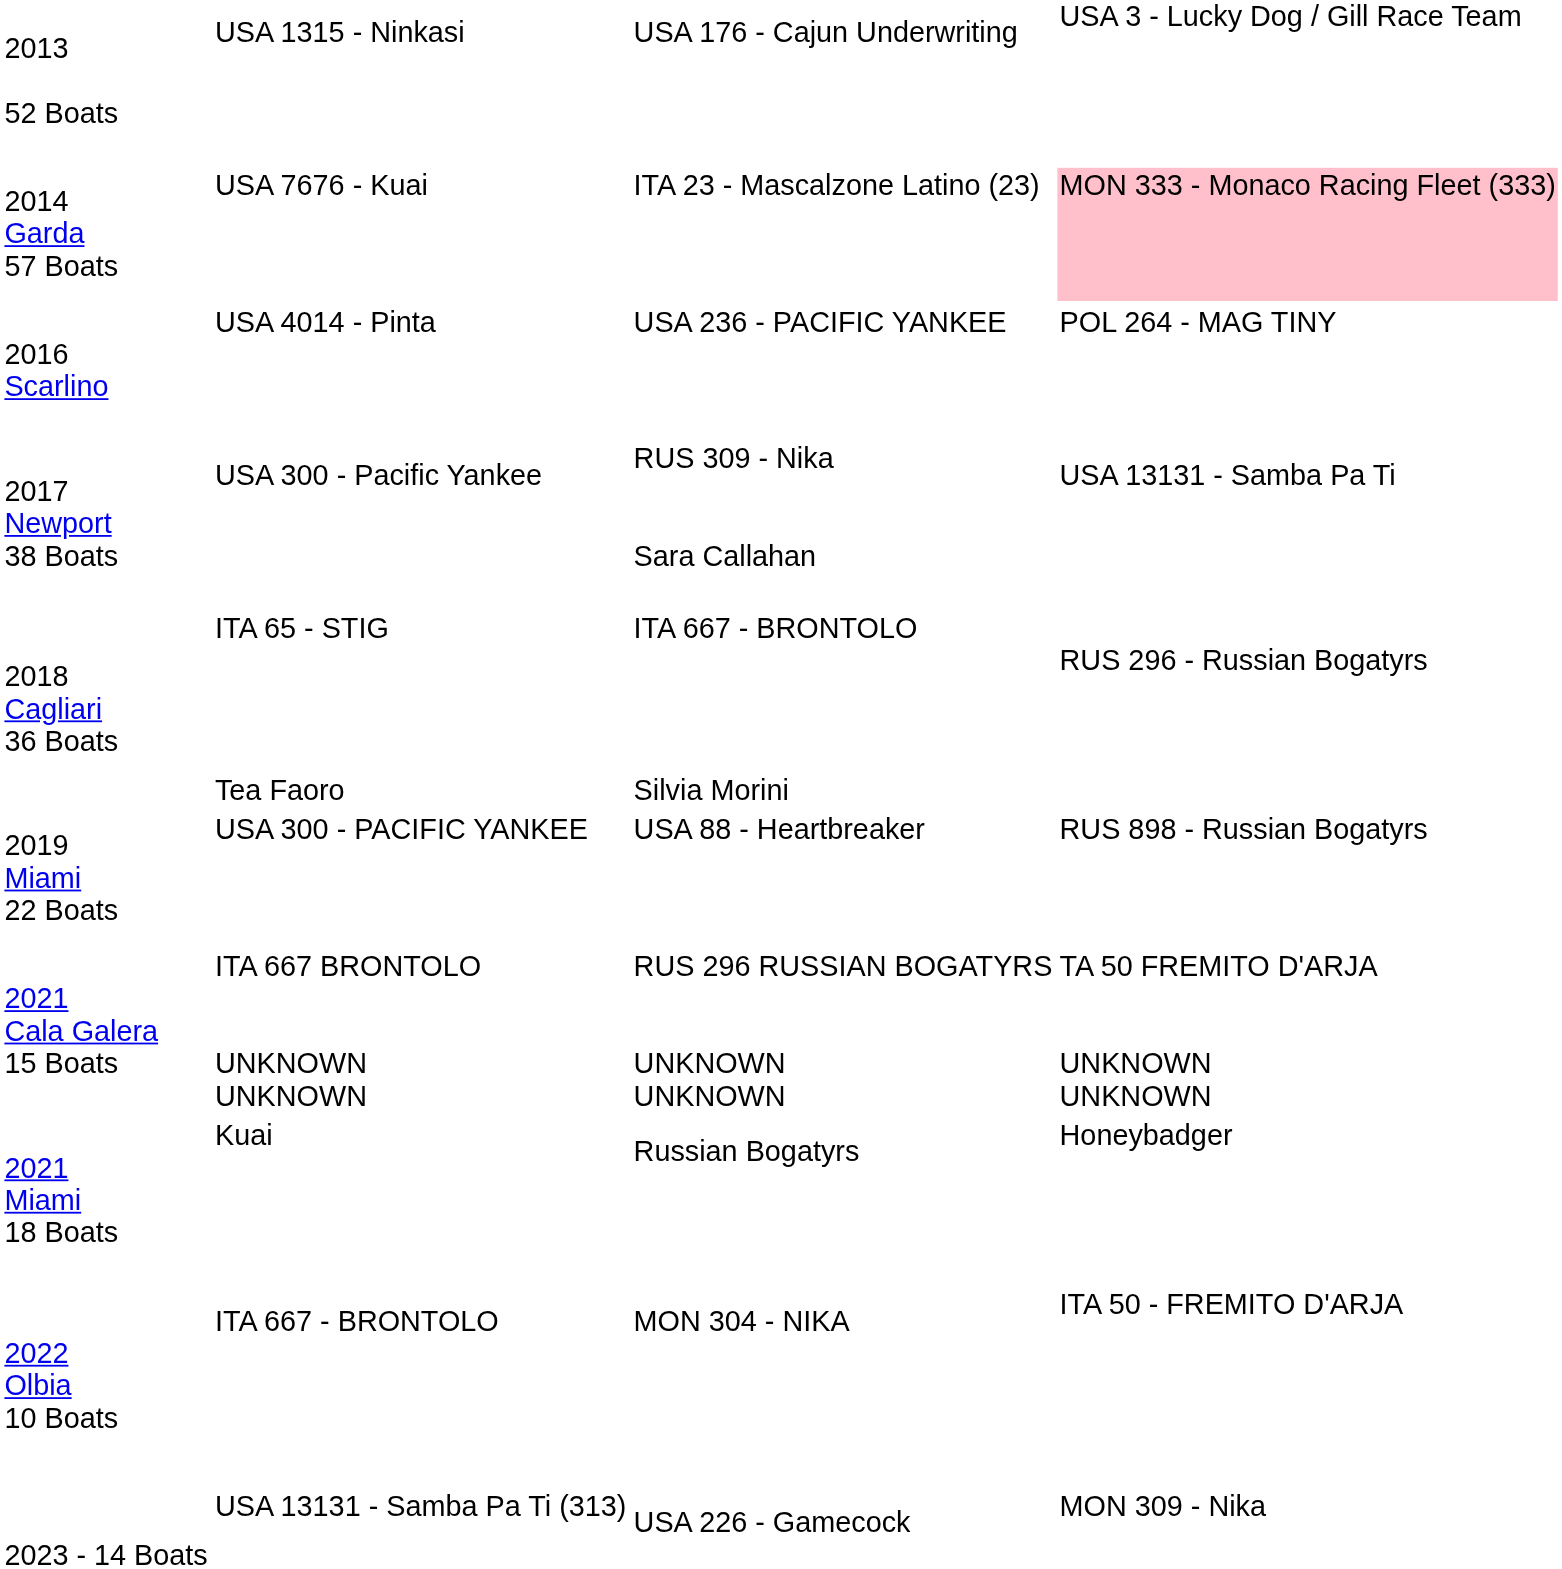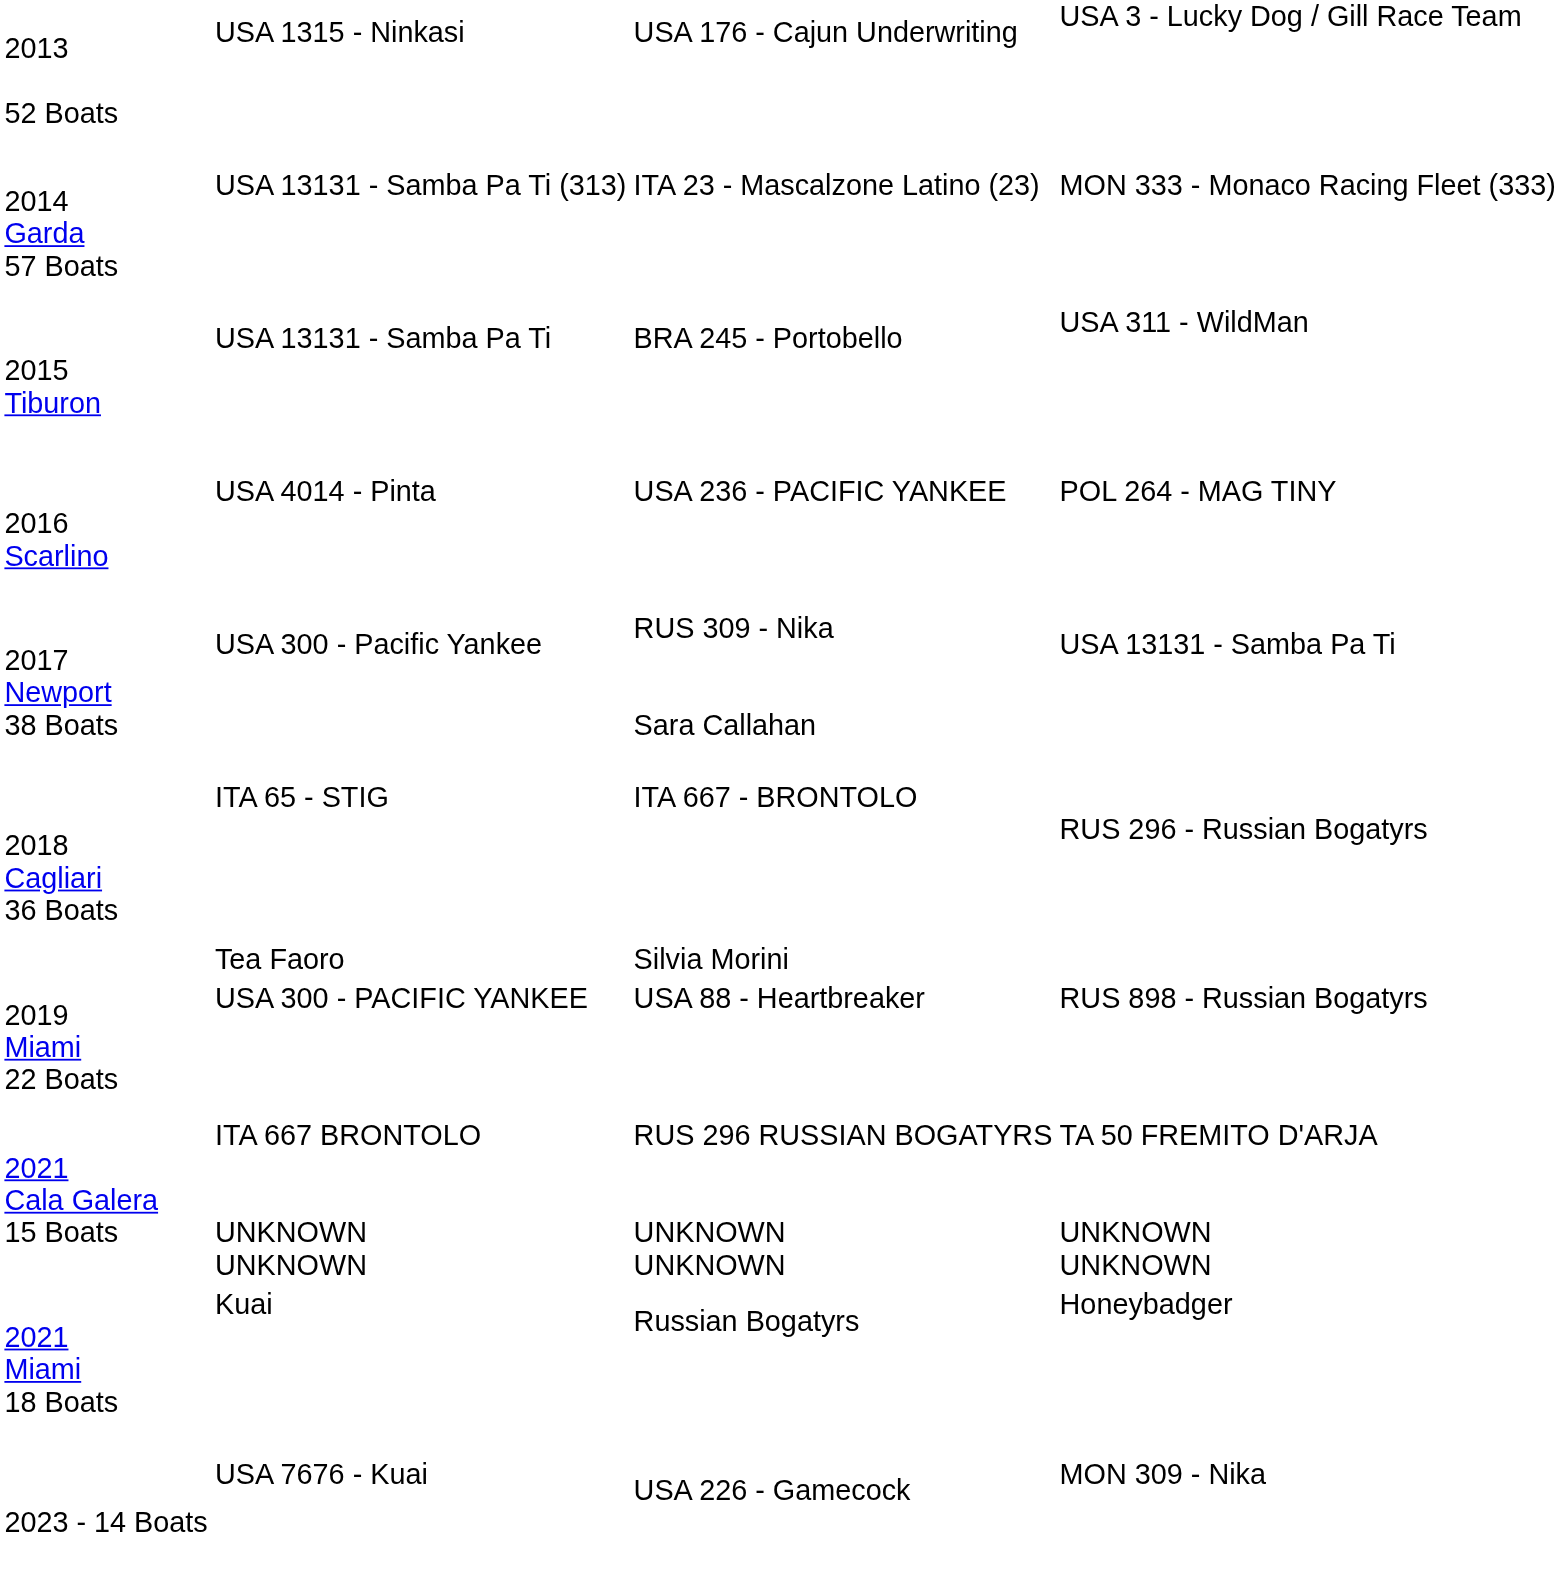(321, 185) USA 7676 - Kuai -> (421, 185) USA 13131 - Samba Pa Ti (313)
(1308, 185) pink background -> (1308, 185) no background
+ row: (53, 386)
- row: (61, 1385)
(421, 1506) USA 13131 - Samba Pa Ti (313) -> (321, 1474) USA 7676 - Kuai
